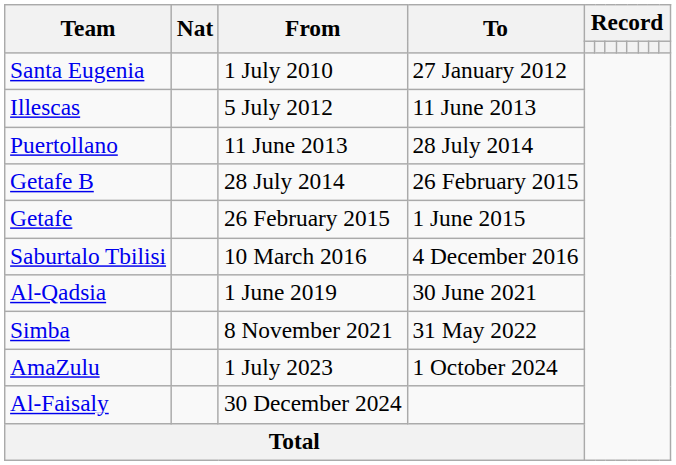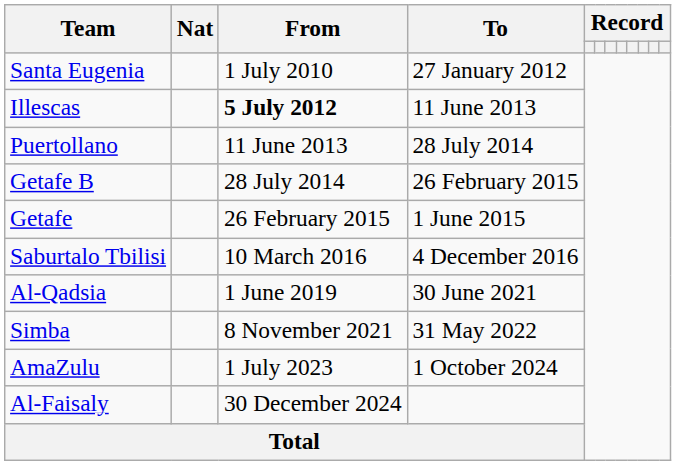(278, 107) normal -> (280, 107) bold
